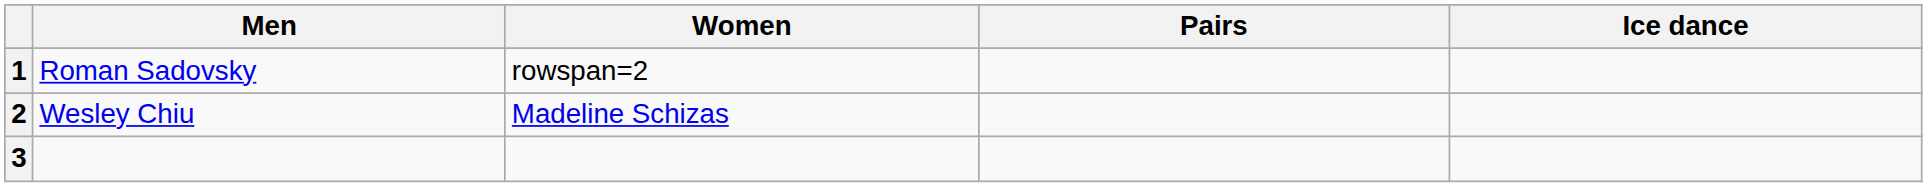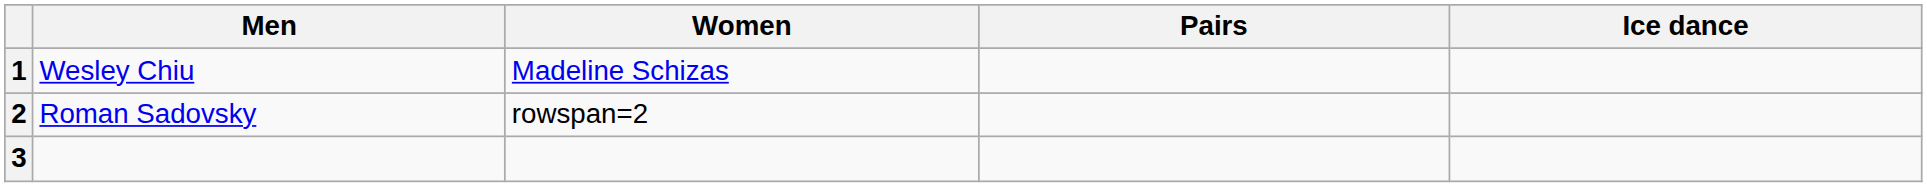(148, 70) Roman Sadovsky -> (117, 70) Wesley Chiu
(580, 70) rowspan=2 -> (620, 70) Madeline Schizas
(117, 114) Wesley Chiu -> (148, 114) Roman Sadovsky
(620, 114) Madeline Schizas -> (580, 114) rowspan=2
